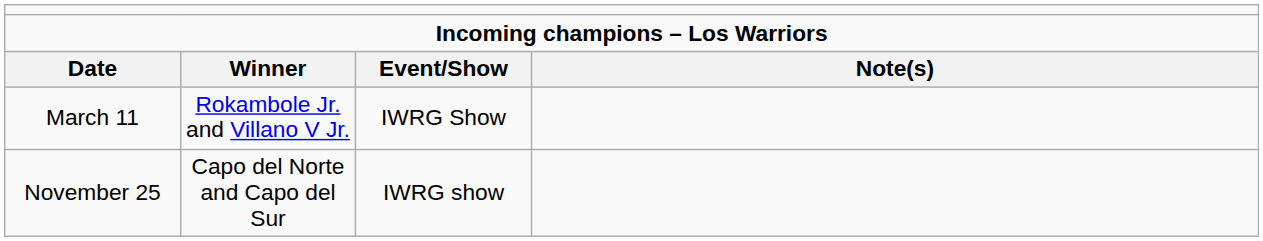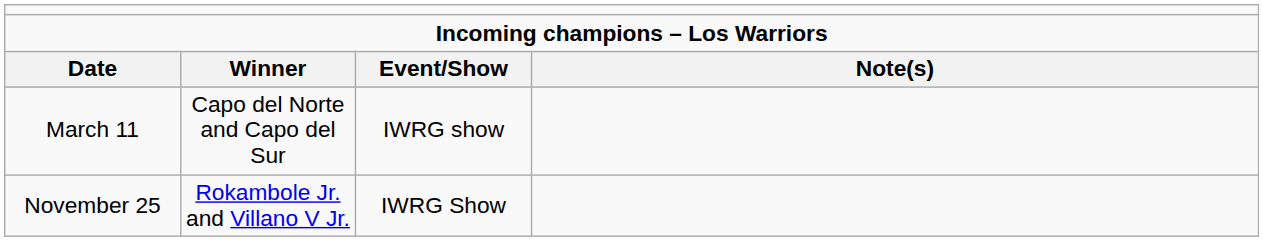(268, 117) Rokambole Jr. and Villano V Jr. -> (268, 130) Capo del Norte and Capo del Sur
(444, 117) IWRG Show -> (444, 130) IWRG show
(268, 192) Capo del Norte and Capo del Sur -> (268, 204) Rokambole Jr. and Villano V Jr.
(444, 192) IWRG show -> (444, 204) IWRG Show
